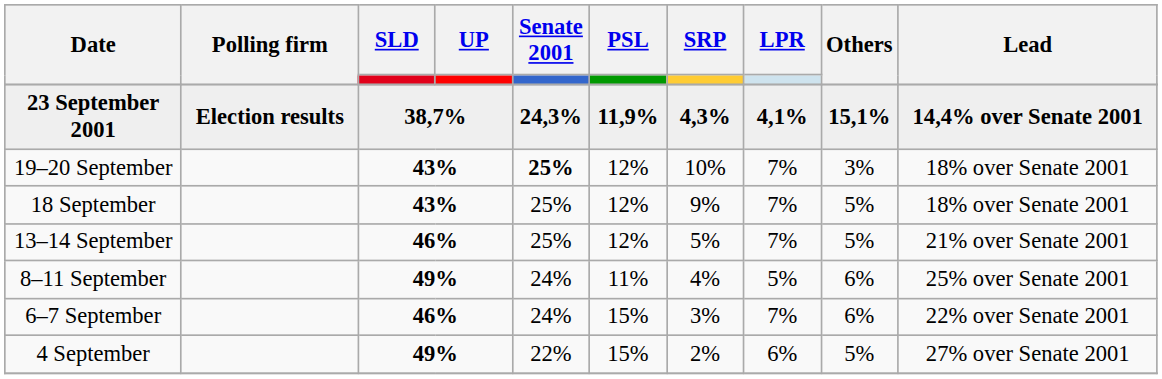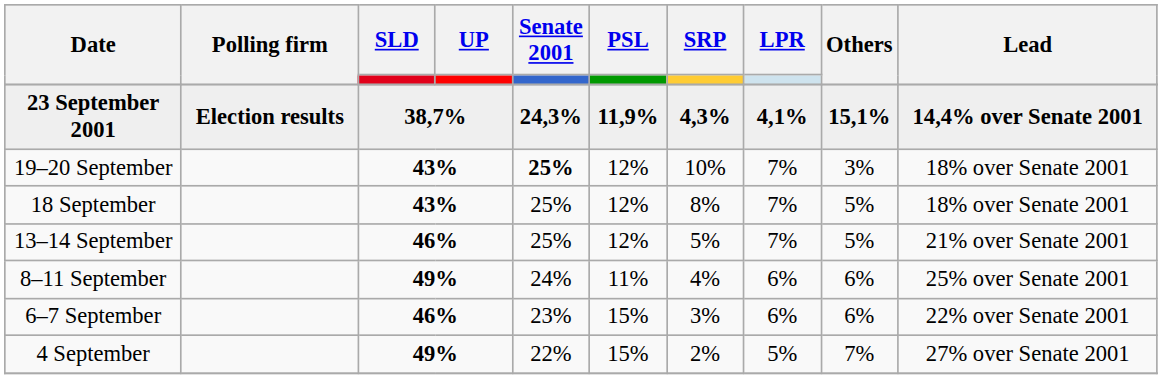(705, 204) 9% -> (705, 204) 8%
(782, 278) 5% -> (782, 278) 6%
(551, 315) 24% -> (551, 315) 23%
(782, 315) 7% -> (782, 315) 6%
(782, 353) 6% -> (782, 353) 5%
(859, 353) 5% -> (859, 353) 7%
